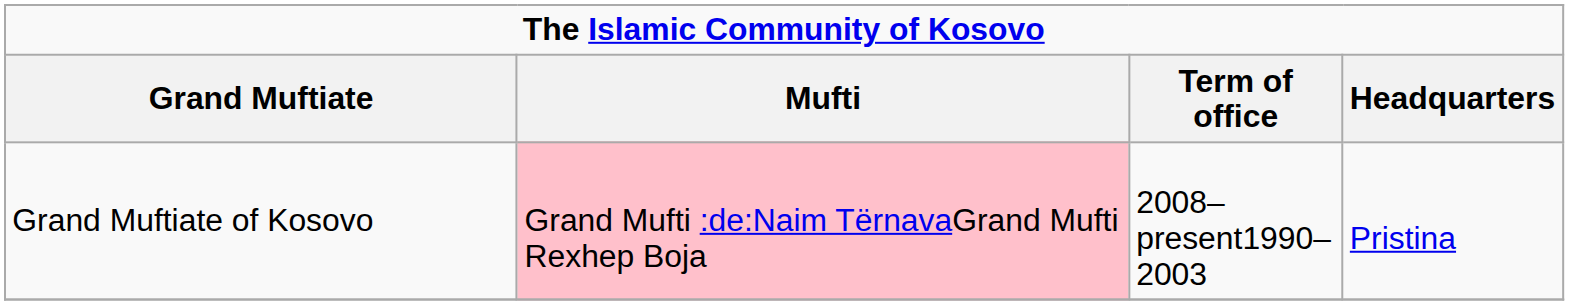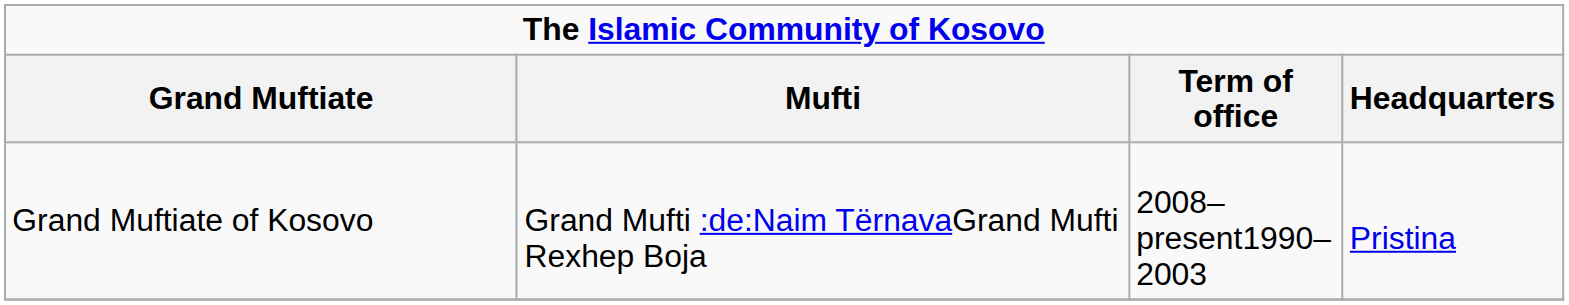(822, 238) pink background -> (822, 238) no background
